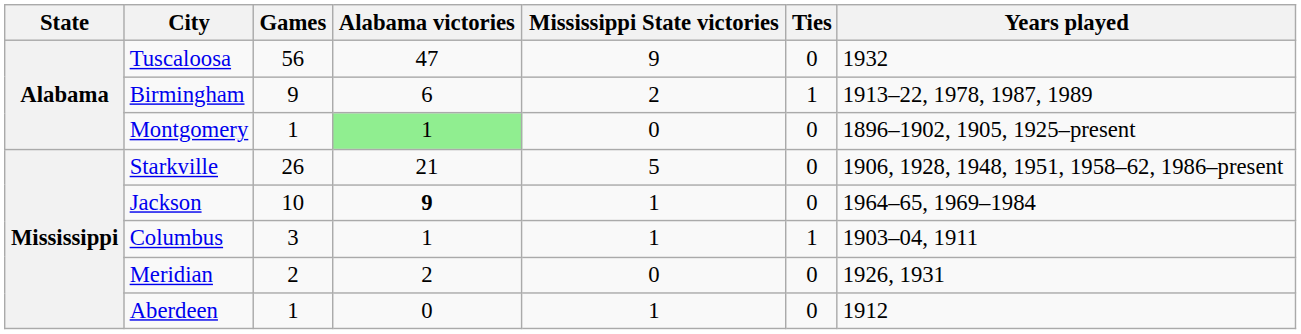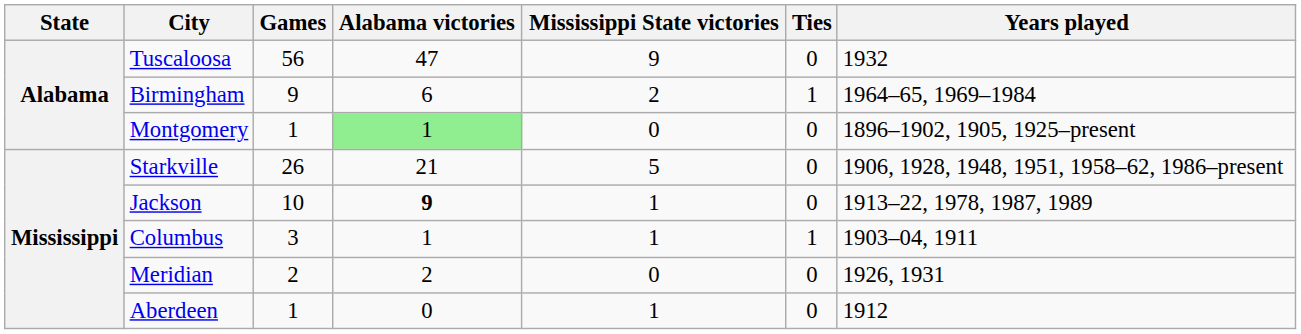(968, 94) 1913–22, 1978, 1987, 1989 -> (939, 94) 1964–65, 1969–1984
(939, 202) 1964–65, 1969–1984 -> (968, 202) 1913–22, 1978, 1987, 1989
